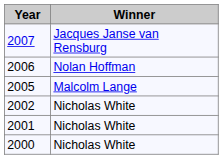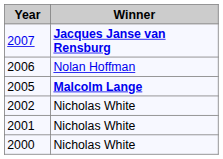(106, 40) normal -> (109, 40) bold
(95, 86) normal -> (98, 86) bold
